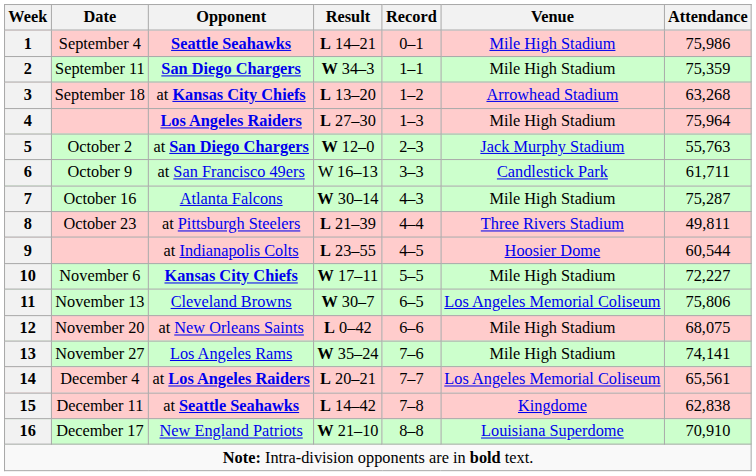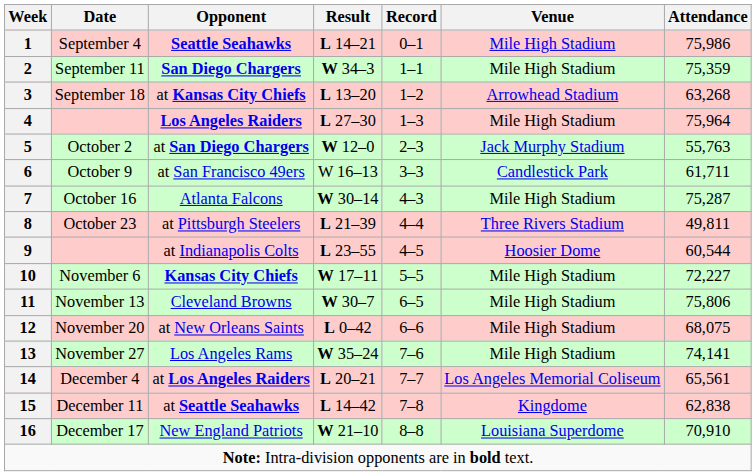(552, 302) Los Angeles Memorial Coliseum -> (552, 302) Mile High Stadium
